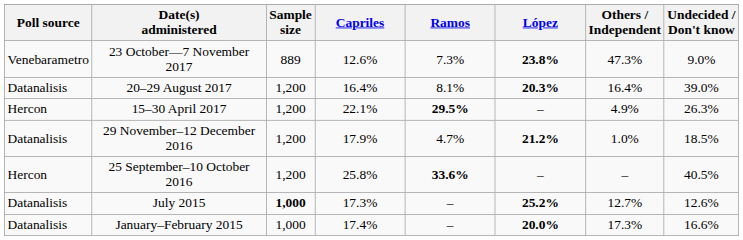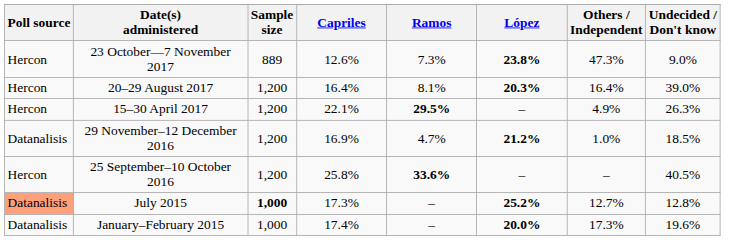(48, 59) Venebarametro -> (27, 59) Hercon
(37, 88) Datanalisis -> (27, 88) Hercon
(360, 138) 17.9% -> (342, 138) 16.9%
(37, 203) no background -> (37, 203) lightsalmon background
(701, 203) 12.6% -> (683, 203) 12.8%
(701, 224) 16.6% -> (683, 224) 19.6%
